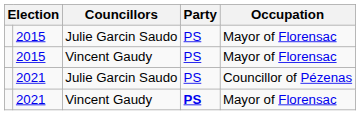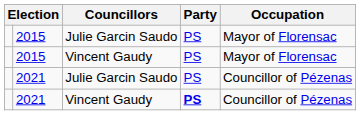(280, 99) Mayor of Florensac -> (288, 99) Councillor of Pézenas
